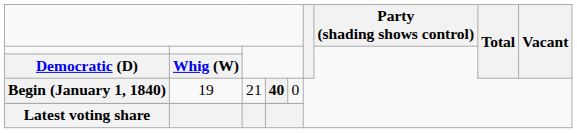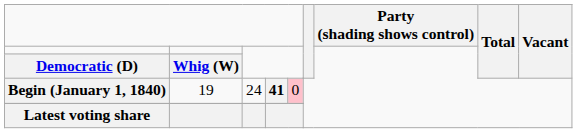(254, 90) 21 -> (254, 90) 24
(277, 90) 40 -> (277, 90) 41
(295, 90) no background -> (295, 90) pink background
